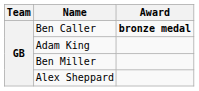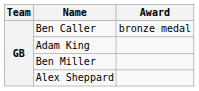(155, 29) bold -> (155, 29) normal
